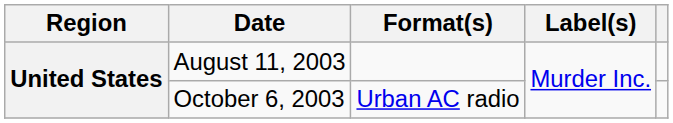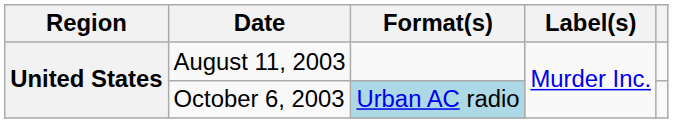(438, 99) no background -> (438, 99) lightblue background
